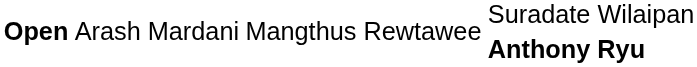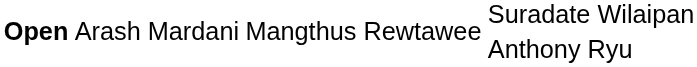(566, 49) bold -> (560, 49) normal
